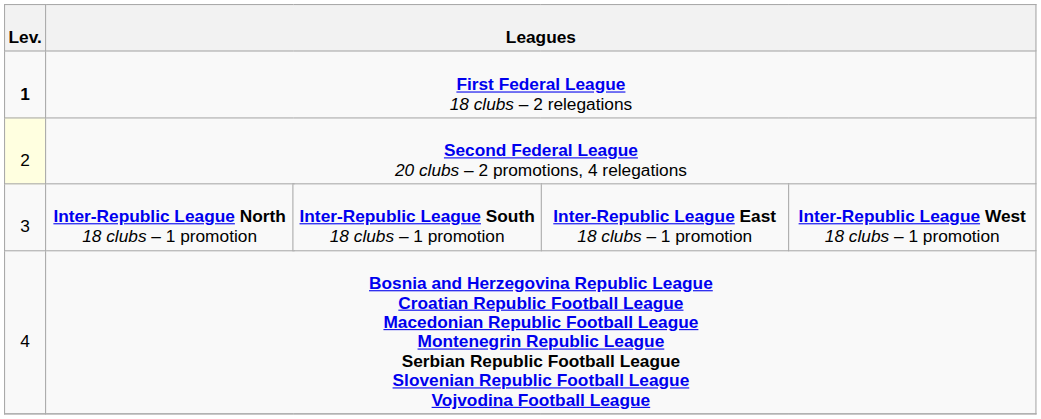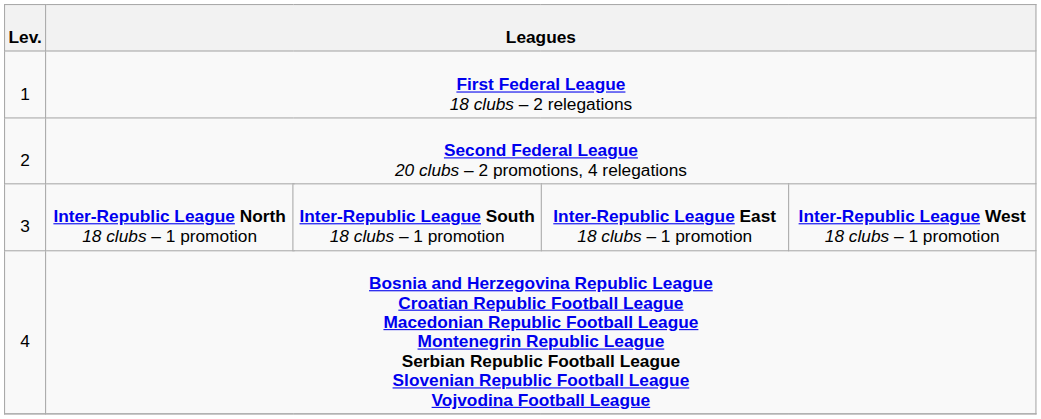(25, 94) bold -> (25, 94) normal
(25, 160) lightyellow background -> (25, 160) no background
